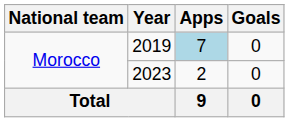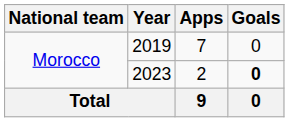(201, 46) lightblue background -> (201, 46) no background
(256, 74) normal -> (256, 74) bold
